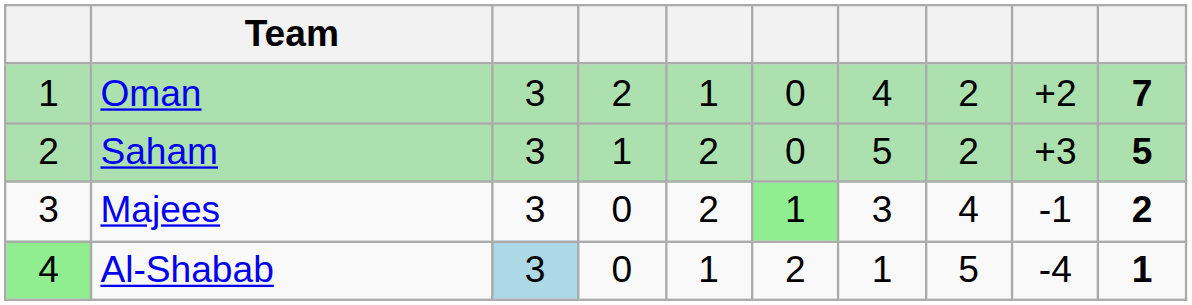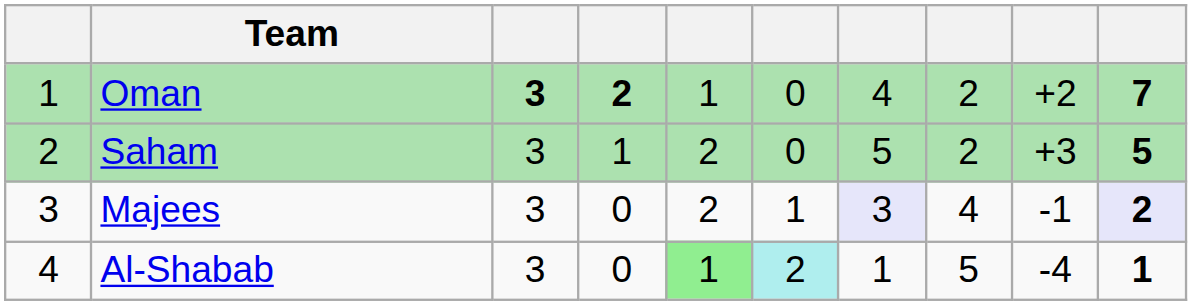(535, 92) normal -> (535, 92) bold
(622, 92) normal -> (622, 92) bold
(795, 210) lightgreen background -> (795, 210) no background
(882, 210) no background -> (882, 210) lavender background
(1142, 210) no background -> (1142, 210) lavender background
(49, 269) lightgreen background -> (49, 269) no background
(535, 269) lightblue background -> (535, 269) no background
(709, 269) no background -> (709, 269) lightgreen background
(795, 269) no background -> (795, 269) paleturquoise background
